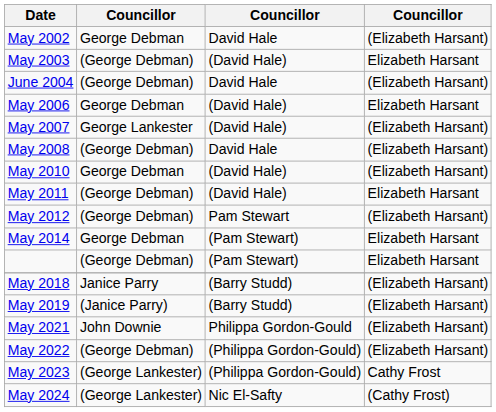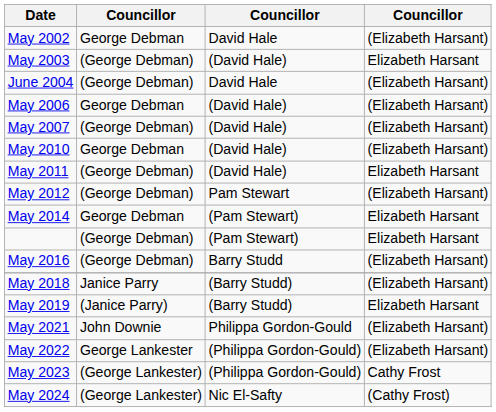(423, 104) Elizabeth Harsant -> (428, 104) (Elizabeth Harsant)
(136, 127) George Lankester -> (137, 127) (George Debman)
- row: (39, 149)
+ row: (39, 261)
(428, 305) (Elizabeth Harsant) -> (423, 305) Elizabeth Harsant
(137, 350) (George Debman) -> (136, 350) George Lankester
